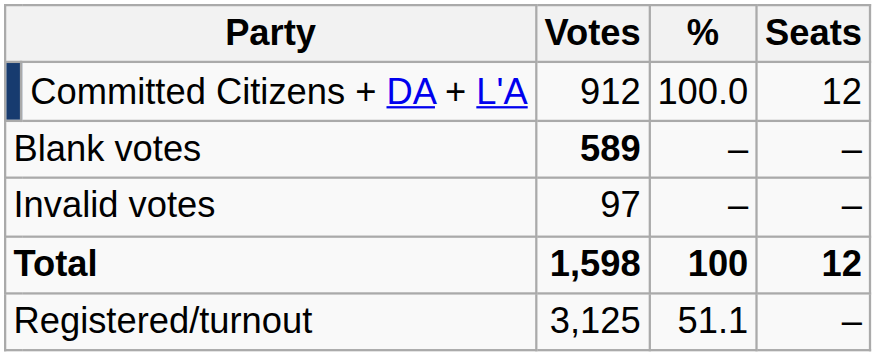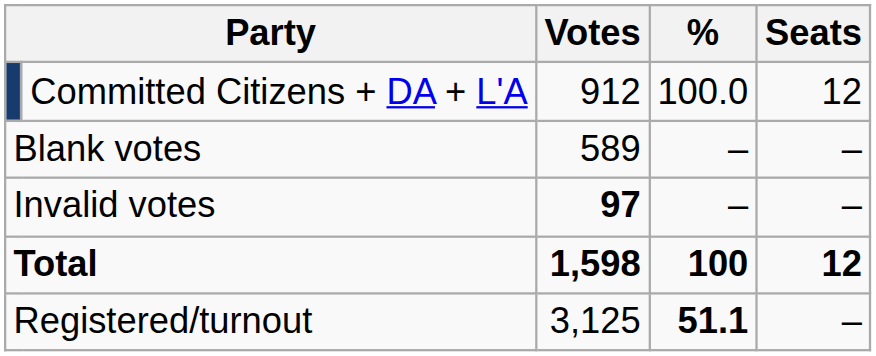(610, 148) bold -> (610, 148) normal
(620, 206) normal -> (620, 206) bold
(713, 321) normal -> (713, 321) bold
